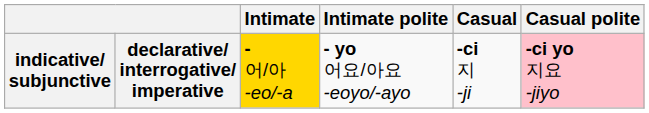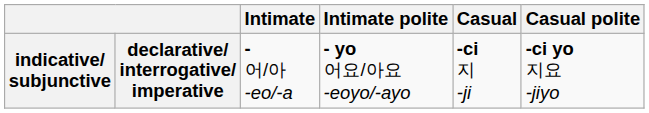(269, 70) gold background -> (269, 70) no background
(550, 70) pink background -> (550, 70) no background
